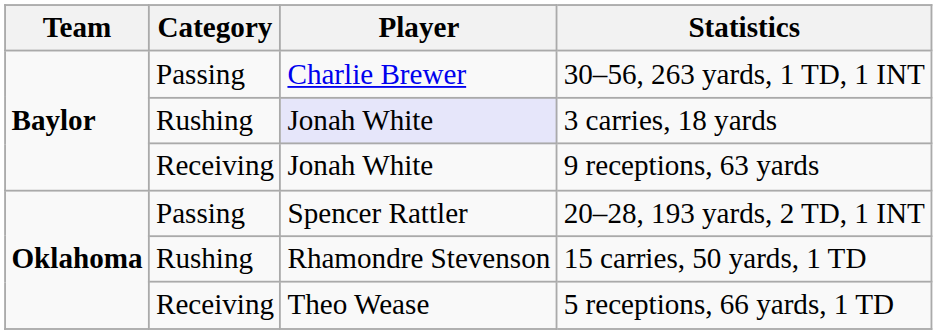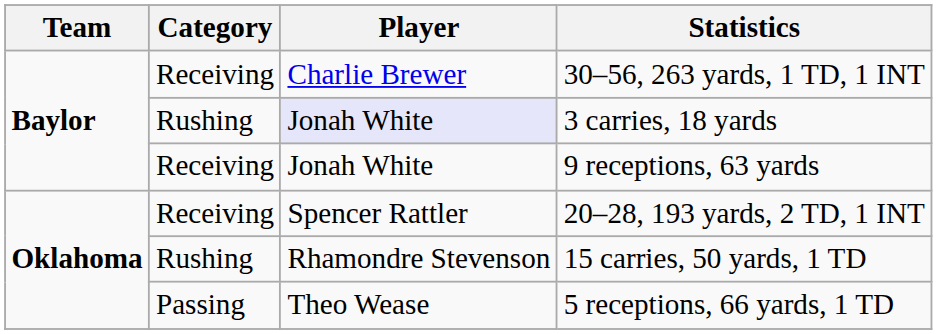(200, 73) Passing -> (215, 73) Receiving
(200, 212) Passing -> (215, 212) Receiving
(215, 304) Receiving -> (200, 304) Passing
